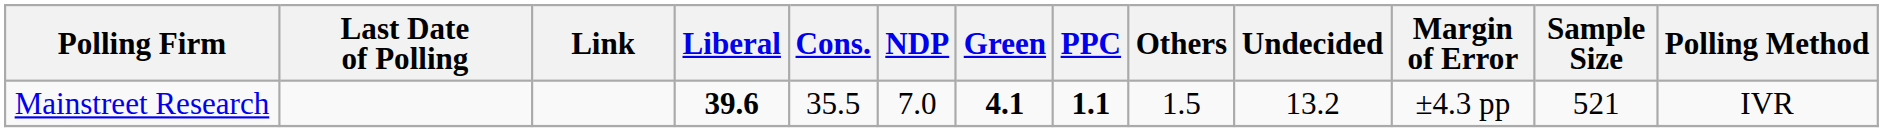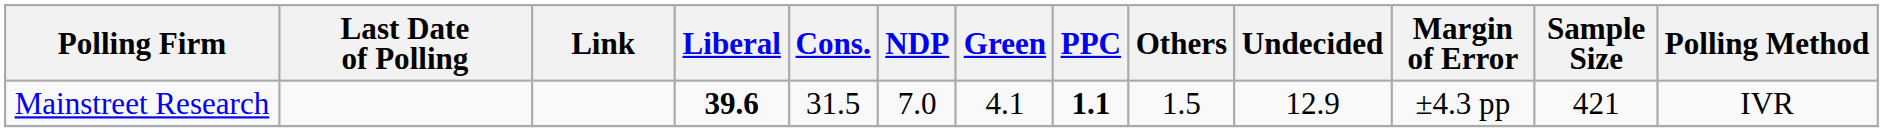(833, 103) 35.5 -> (833, 103) 31.5
(1005, 103) bold -> (1005, 103) normal
(1313, 103) 13.2 -> (1313, 103) 12.9
(1596, 103) 521 -> (1596, 103) 421
